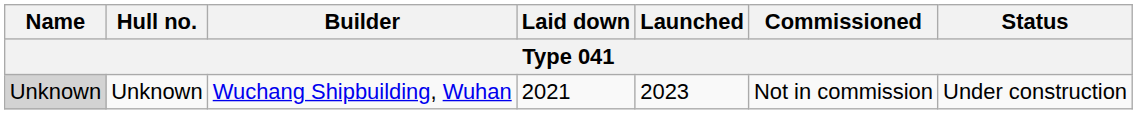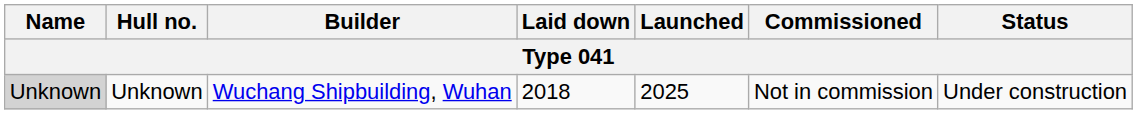(546, 91) 2021 -> (546, 91) 2018
(665, 91) 2023 -> (665, 91) 2025
